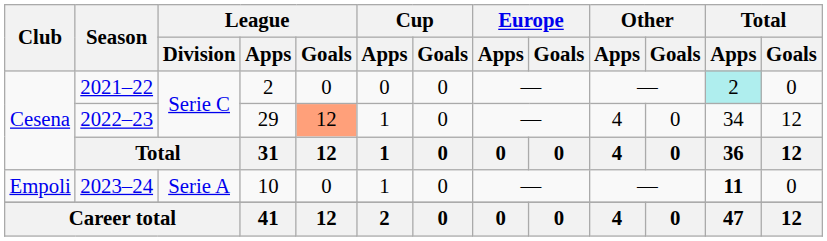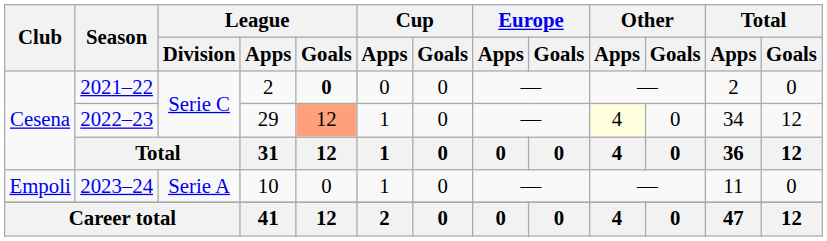(326, 86) normal -> (326, 86) bold
(733, 86) paleturquoise background -> (733, 86) no background
(617, 119) no background -> (617, 119) lightyellow background
(733, 185) bold -> (733, 185) normal
